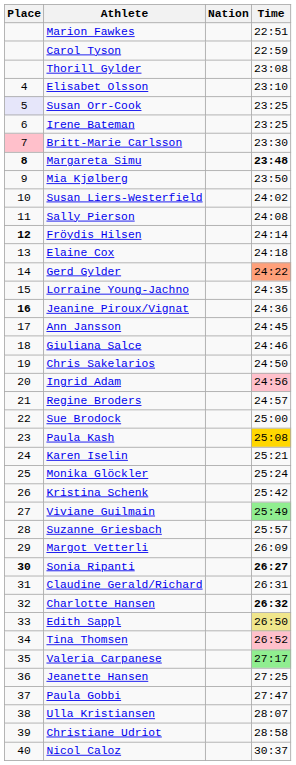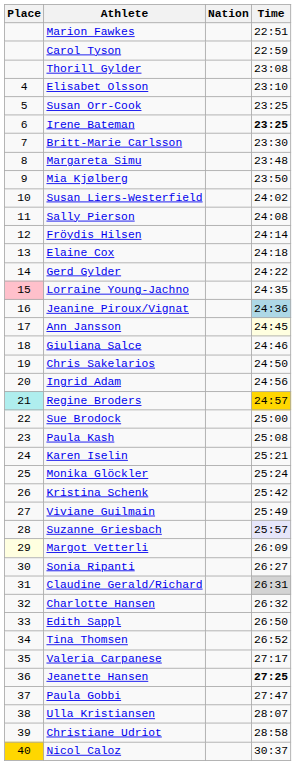(24, 106) lavender background -> (24, 106) no background
(271, 124) normal -> (271, 124) bold
(24, 143) pink background -> (24, 143) no background
(24, 161) bold -> (24, 161) normal
(271, 161) bold -> (271, 161) normal
(24, 235) bold -> (24, 235) normal
(271, 272) lightsalmon background -> (271, 272) no background
(24, 290) no background -> (24, 290) pink background
(24, 309) bold -> (24, 309) normal
(271, 309) no background -> (271, 309) lightblue background
(271, 327) no background -> (271, 327) lightyellow background
(271, 382) pink background -> (271, 382) no background
(24, 401) no background -> (24, 401) paleturquoise background
(271, 401) no background -> (271, 401) gold background
(271, 438) gold background -> (271, 438) no background
(271, 511) lightgreen background -> (271, 511) no background
(271, 530) no background -> (271, 530) lavender background
(24, 548) no background -> (24, 548) lightyellow background
(24, 567) bold -> (24, 567) normal
(271, 567) bold -> (271, 567) normal
(271, 585) no background -> (271, 585) lightgrey background
(271, 604) bold -> (271, 604) normal
(271, 622) khaki background -> (271, 622) no background
(271, 640) pink background -> (271, 640) no background
(271, 659) lightgreen background -> (271, 659) no background
(271, 677) normal -> (271, 677) bold
(24, 751) no background -> (24, 751) gold background
